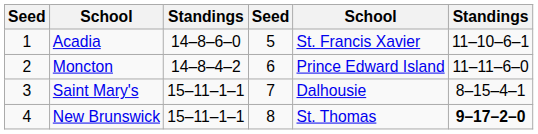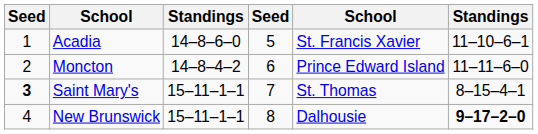(27, 91) normal -> (27, 91) bold
(331, 91) Dalhousie -> (336, 91) St. Thomas
(336, 116) St. Thomas -> (331, 116) Dalhousie
